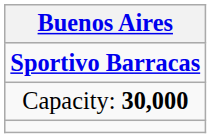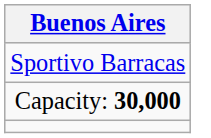(105, 62) bold -> (98, 62) normal
